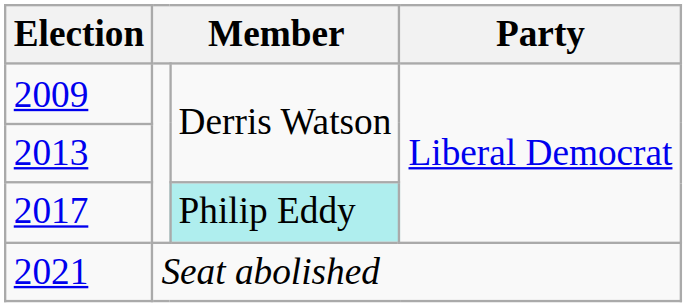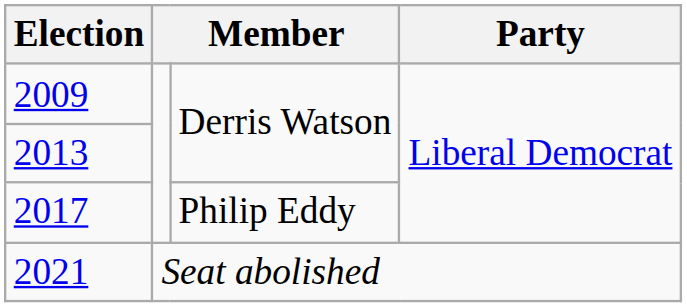(267, 211) paleturquoise background -> (267, 211) no background
